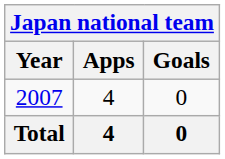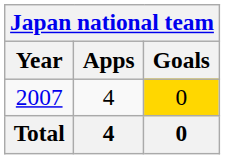(181, 97) no background -> (181, 97) gold background
